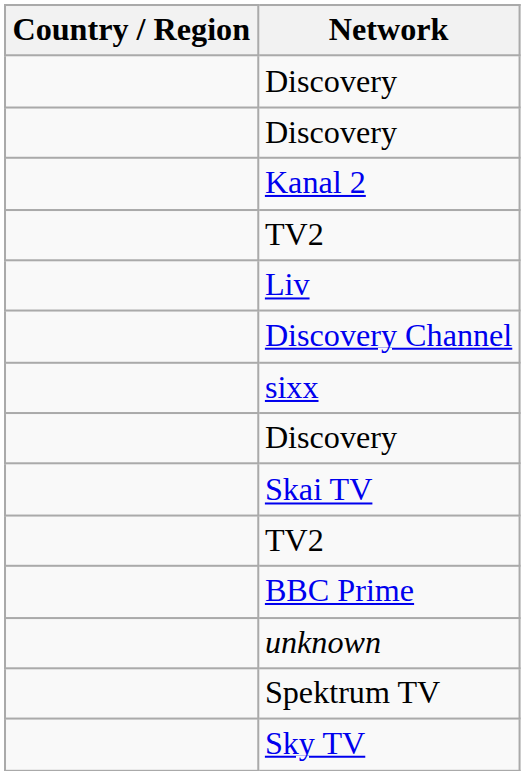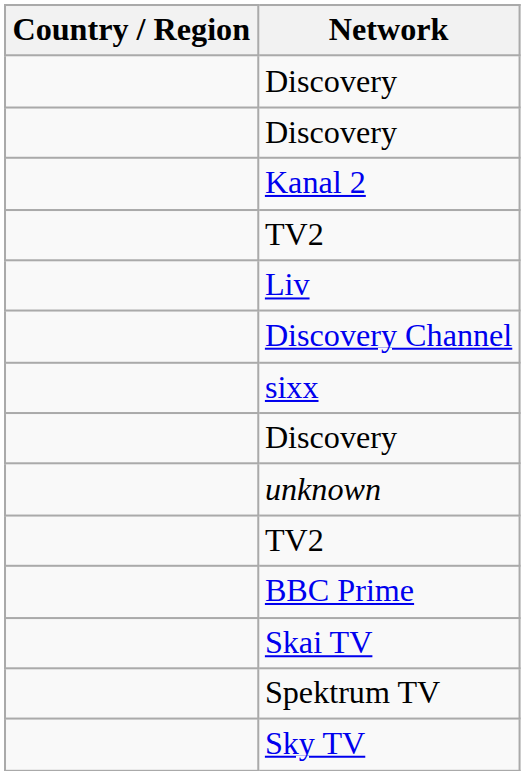(319, 489) Skai TV -> (323, 489) unknown
(323, 642) unknown -> (319, 642) Skai TV
